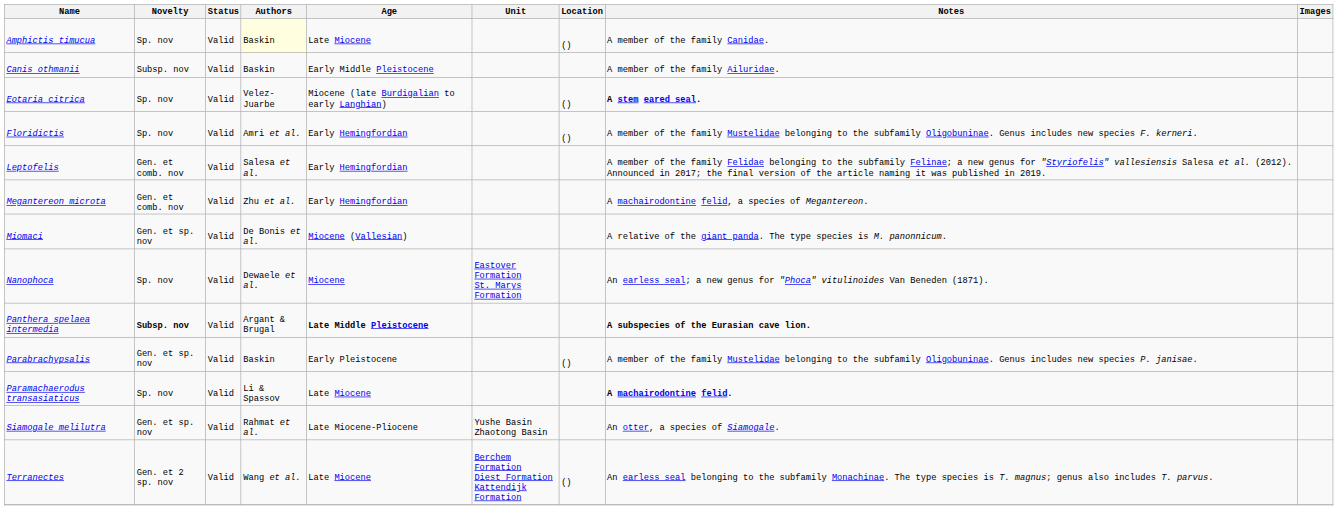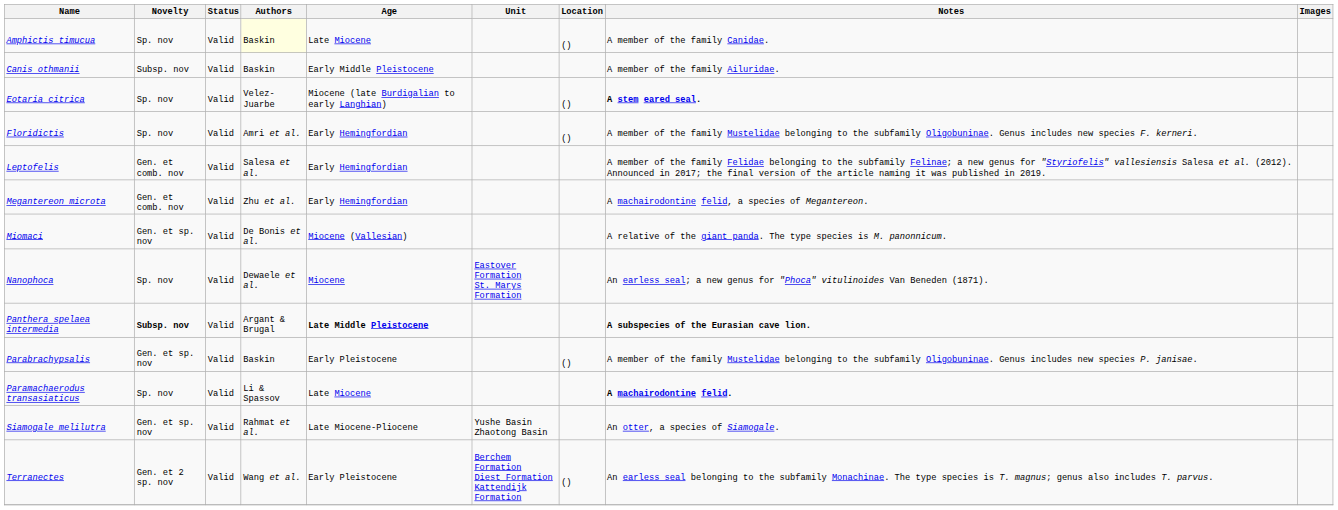(340, 477) Late Miocene -> (353, 477) Early Pleistocene
